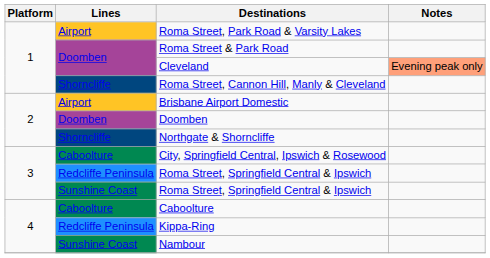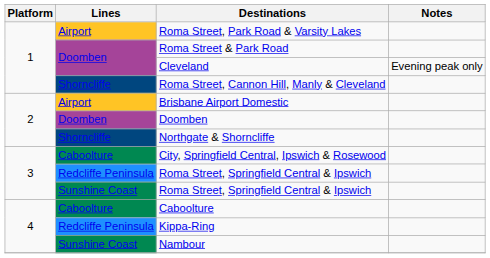(437, 66) lightsalmon background -> (437, 66) no background
